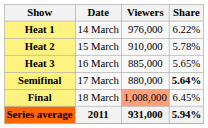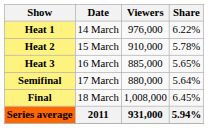(186, 81) bold -> (186, 81) normal
(145, 98) lightsalmon background -> (145, 98) no background
